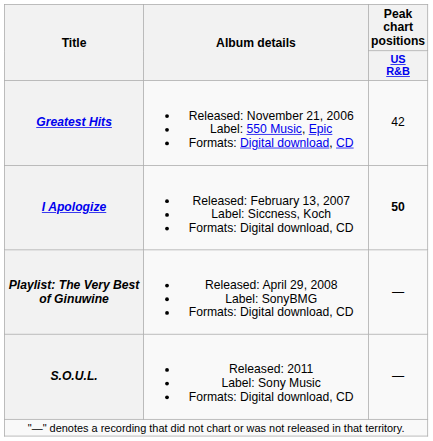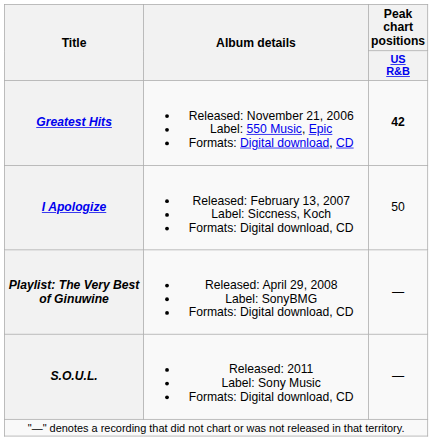(398, 122) normal -> (398, 122) bold
(398, 207) bold -> (398, 207) normal
